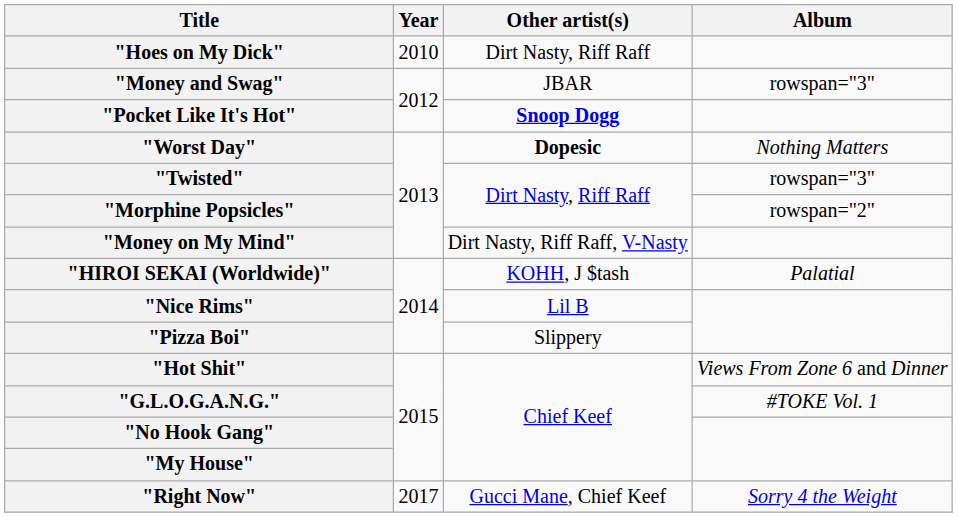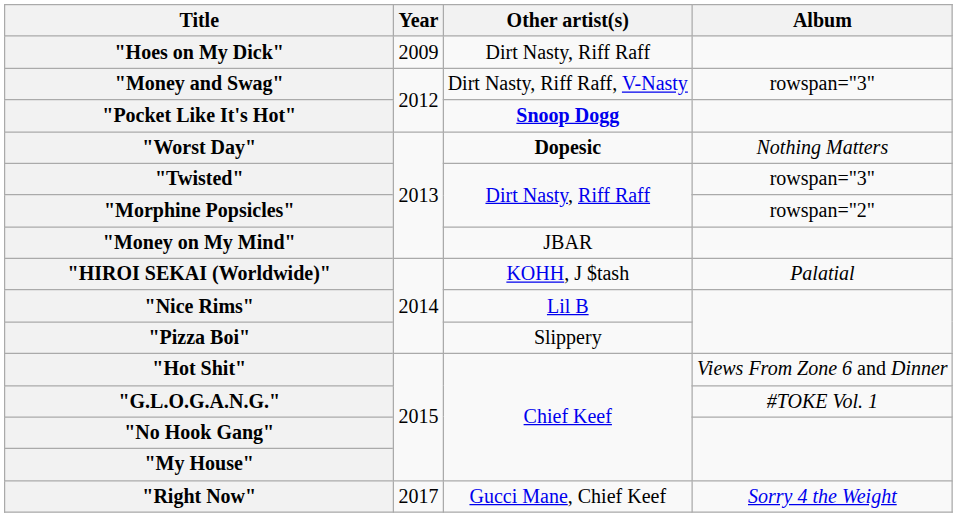(418, 52) 2010 -> (418, 52) 2009
(568, 83) JBAR -> (568, 83) Dirt Nasty, Riff Raff, V-Nasty
(568, 242) Dirt Nasty, Riff Raff, V-Nasty -> (568, 242) JBAR
